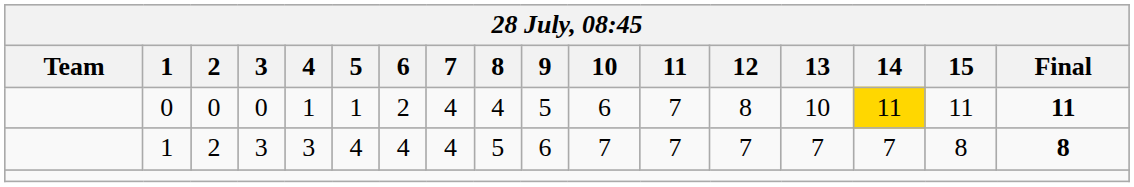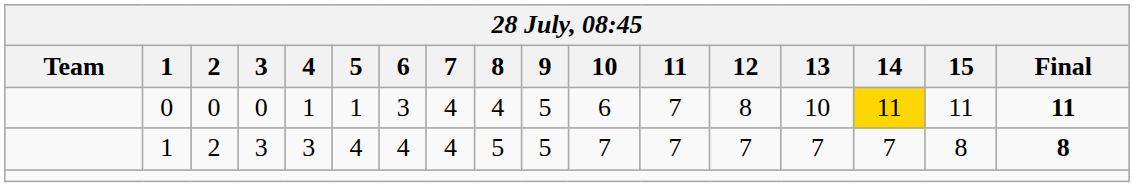(403, 107) 2 -> (403, 107) 3
(545, 148) 6 -> (545, 148) 5
